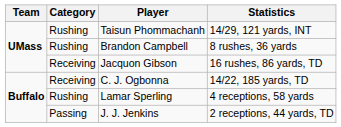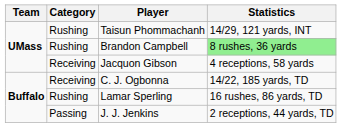(253, 46) no background -> (253, 46) lightgreen background
(266, 63) 16 rushes, 86 yards, TD -> (262, 63) 4 receptions, 58 yards
(262, 97) 4 receptions, 58 yards -> (266, 97) 16 rushes, 86 yards, TD
